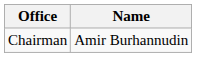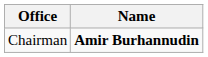(131, 40) normal -> (137, 40) bold
